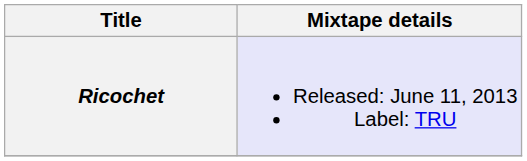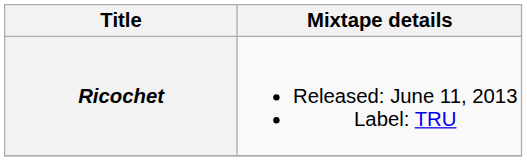(380, 108) lavender background -> (380, 108) no background
